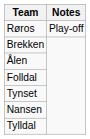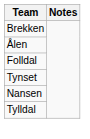- row: (21, 28)
